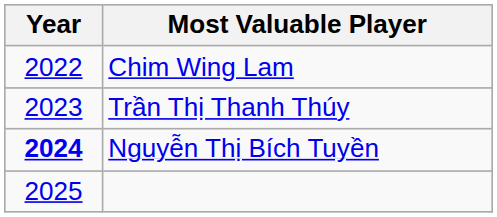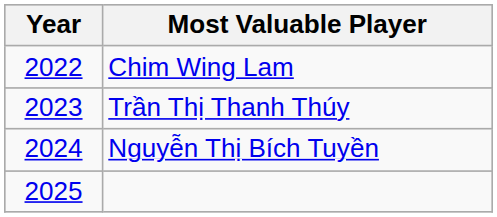(54, 149) bold -> (54, 149) normal
